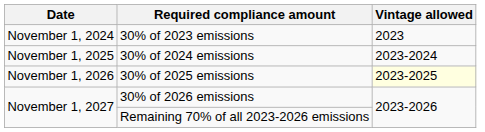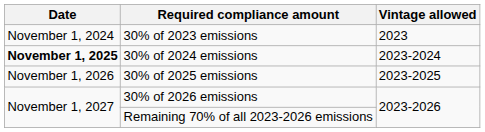(61, 55) normal -> (63, 55) bold
(406, 76) lightyellow background -> (410, 76) no background
